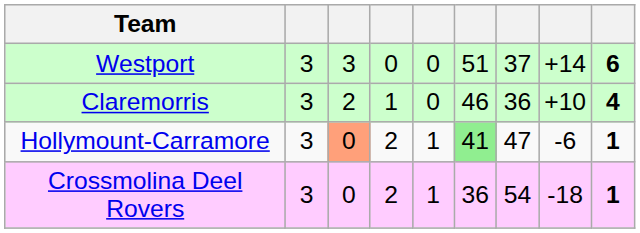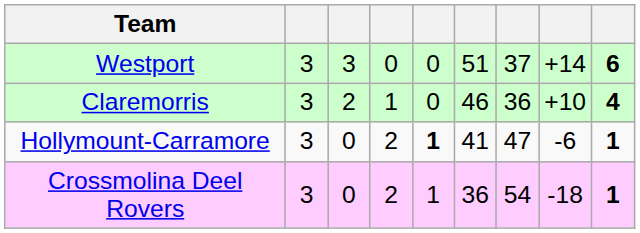(349, 141) lightsalmon background -> (349, 141) no background
(433, 141) normal -> (433, 141) bold
(475, 141) lightgreen background -> (475, 141) no background
